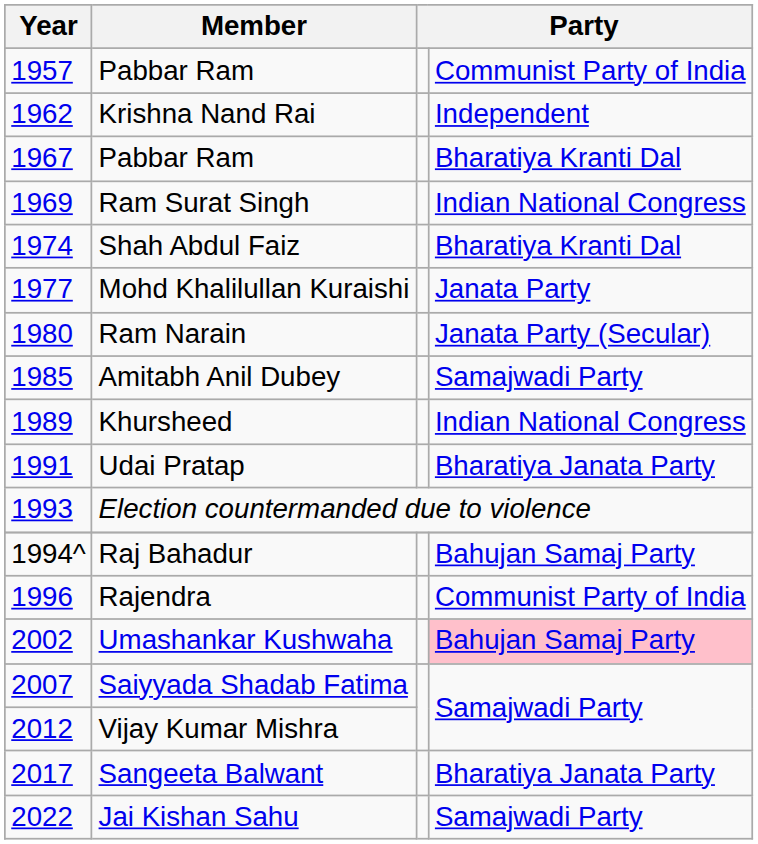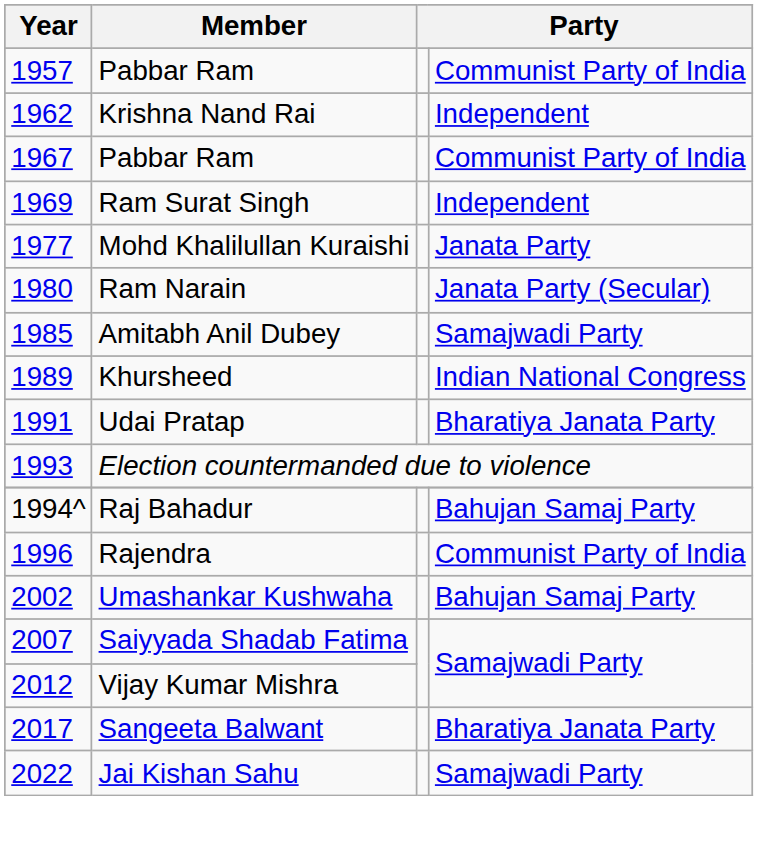(558, 158) Bharatiya Kranti Dal -> (590, 158) Communist Party of India
(590, 202) Indian National Congress -> (512, 202) Independent
- row: (42, 245)
(565, 641) pink background -> (565, 597) no background
